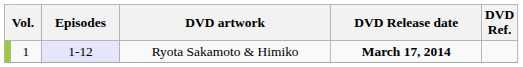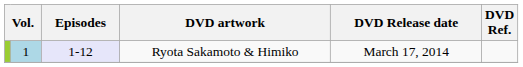(26, 51) no background -> (26, 51) lightblue background
(406, 51) bold -> (406, 51) normal
